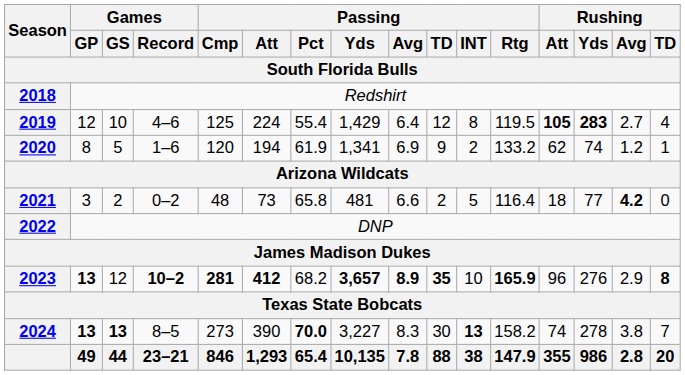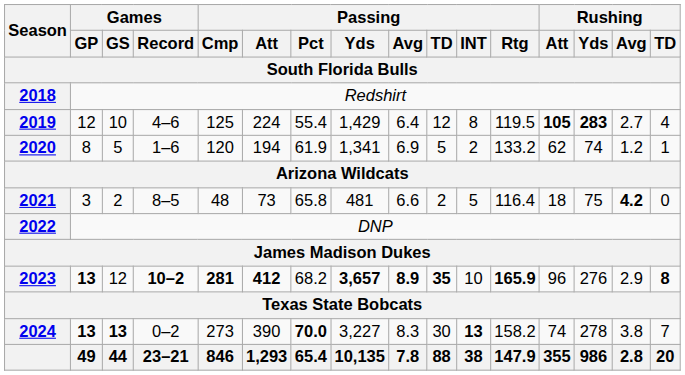(442, 148) 9 -> (442, 148) 5
(166, 200) 0–2 -> (166, 200) 8–5
(593, 200) 77 -> (593, 200) 75
(166, 331) 8–5 -> (166, 331) 0–2
